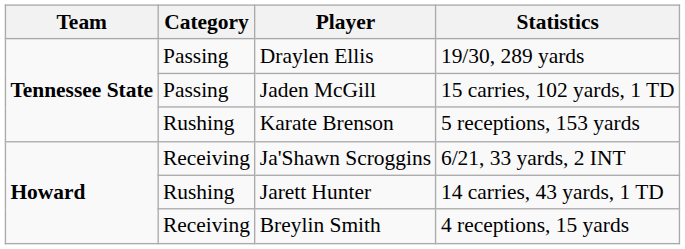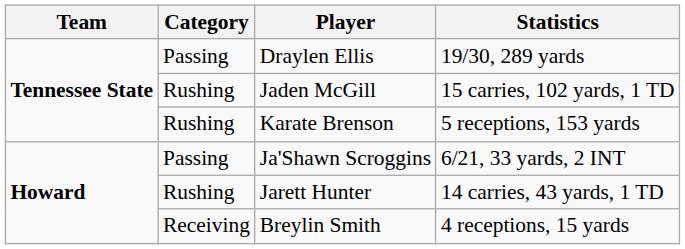(196, 89) Passing -> (199, 89) Rushing
(206, 157) Receiving -> (196, 157) Passing
